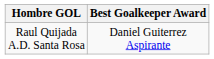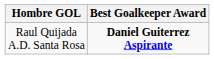(148, 38) normal -> (148, 38) bold
